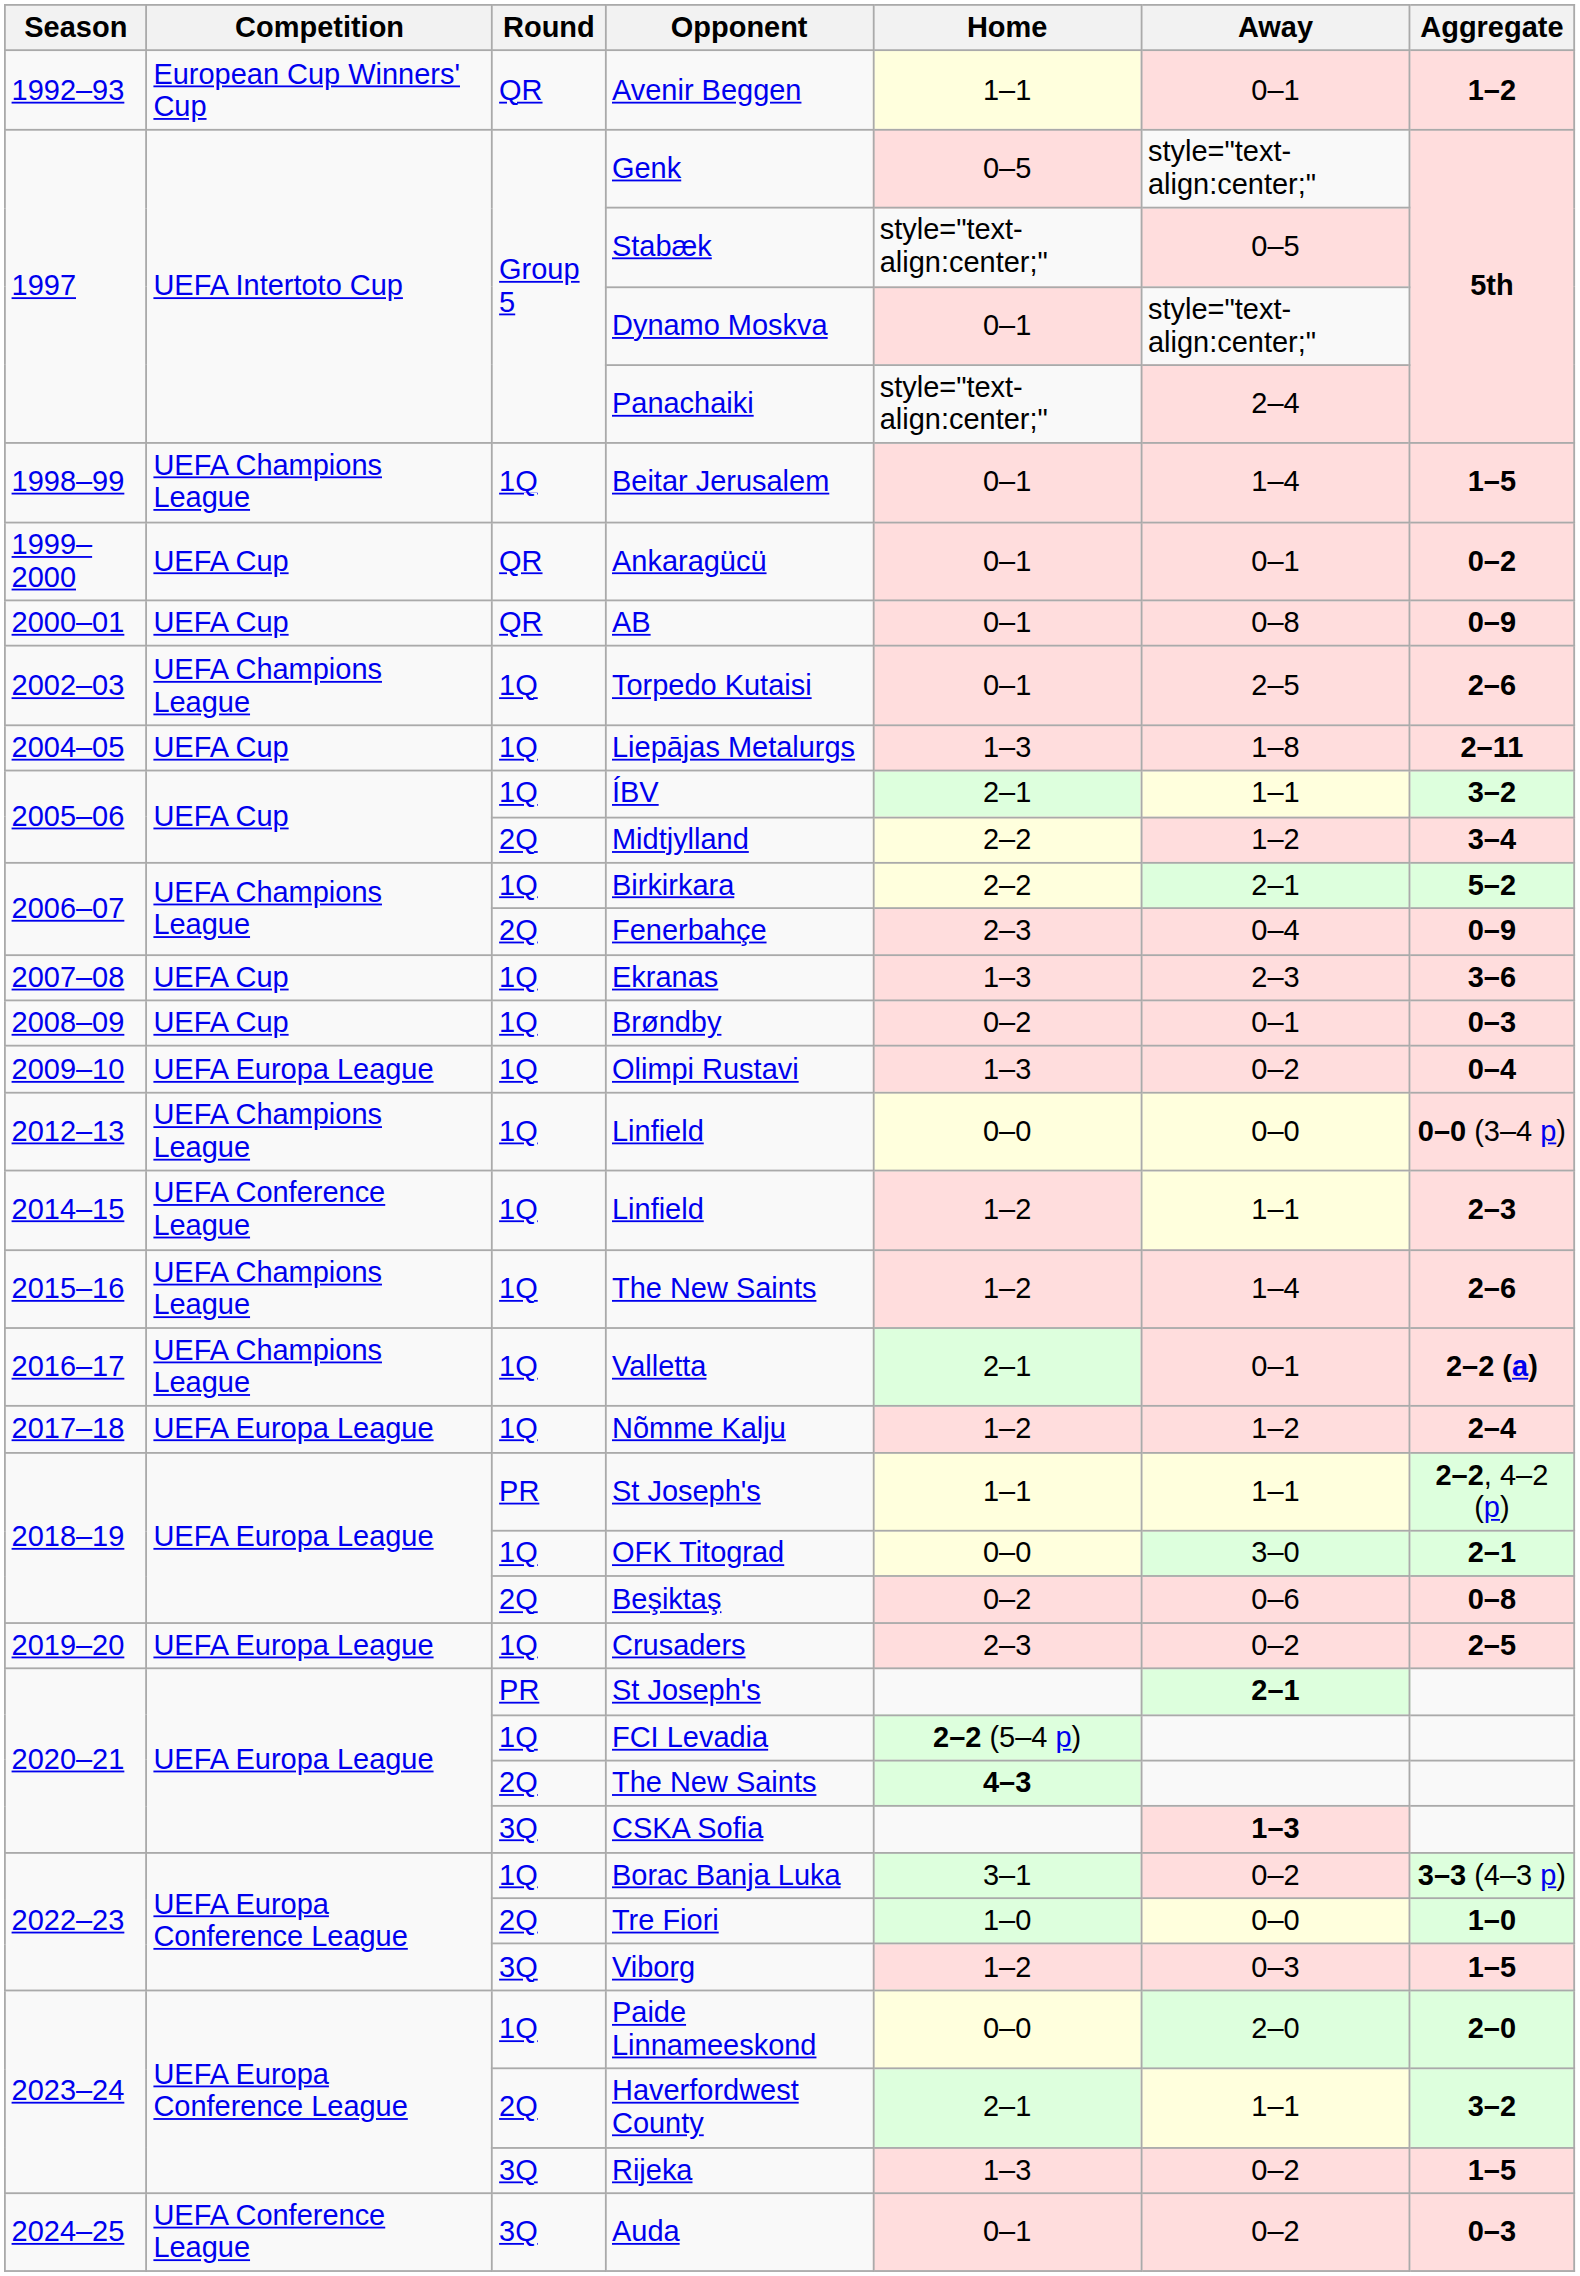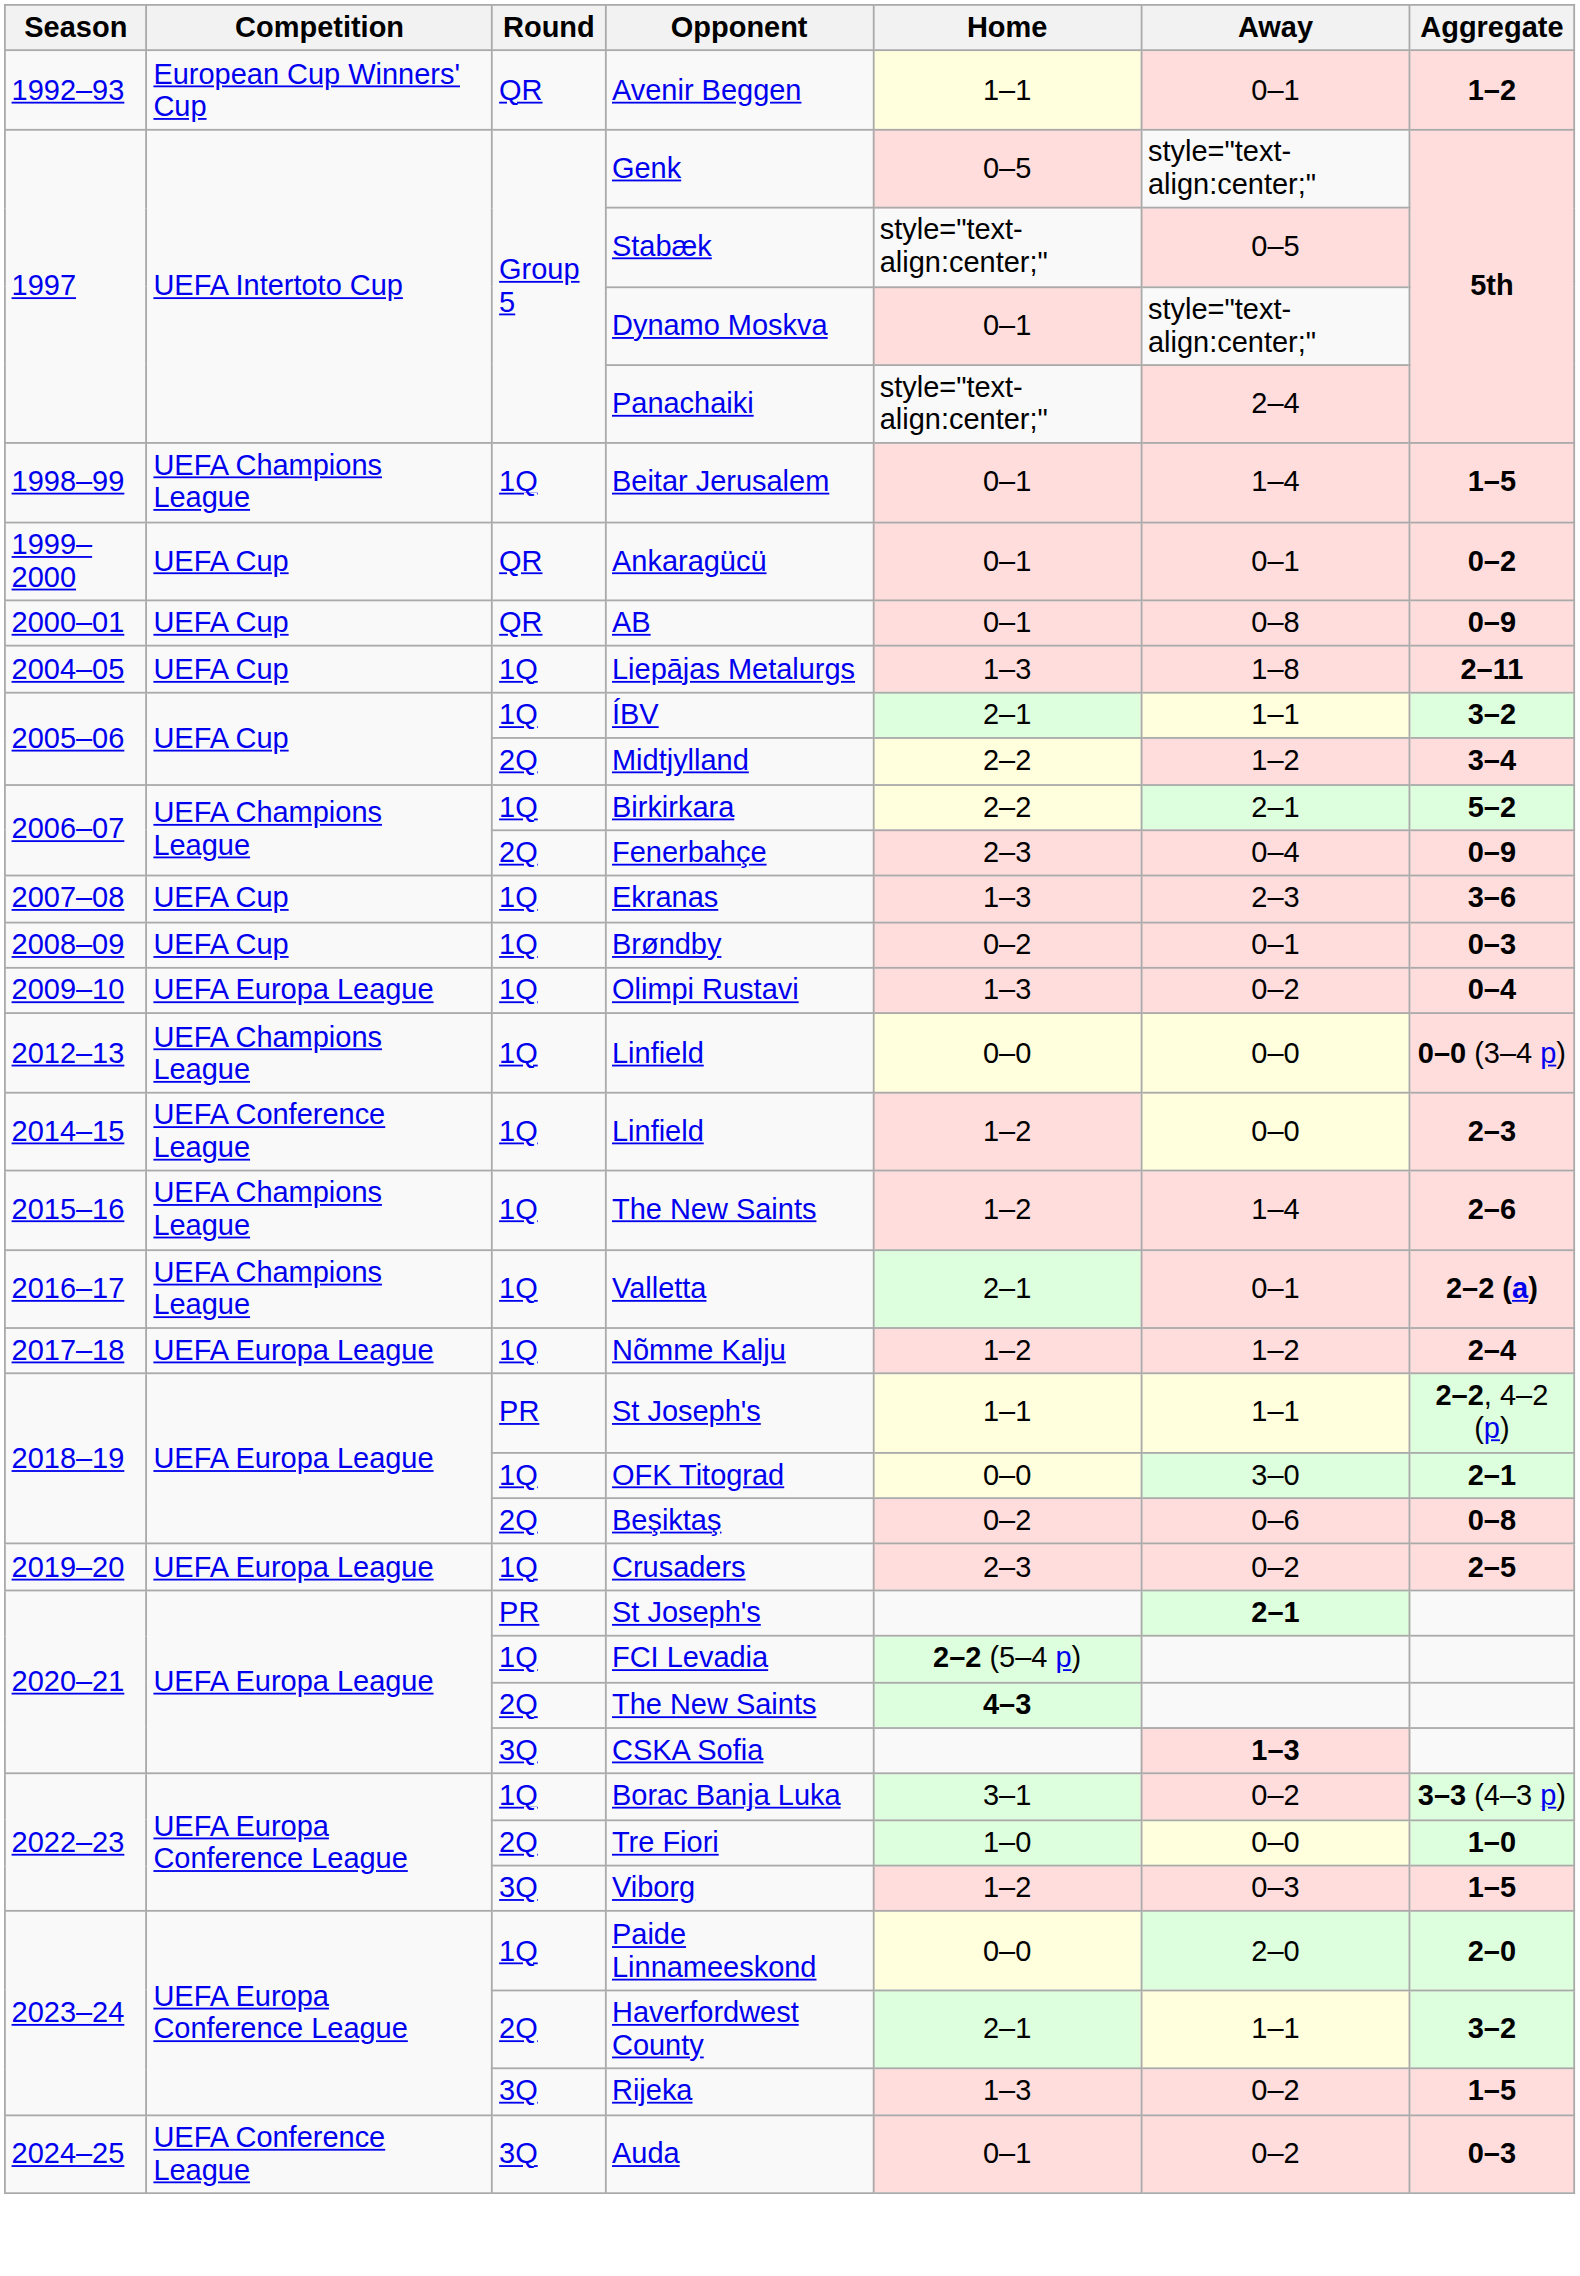- row: (68, 685)
(1275, 1209) 1–1 -> (1275, 1131) 0–0
